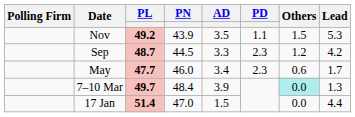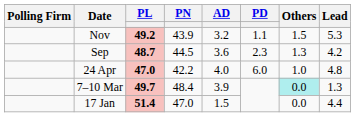(221, 36) 3.5 -> (221, 36) 3.2
(221, 53) 3.3 -> (221, 53) 3.6
(299, 53) 1.2 -> (299, 53) 1.3
- row: (100, 70)
+ row: (100, 70)
